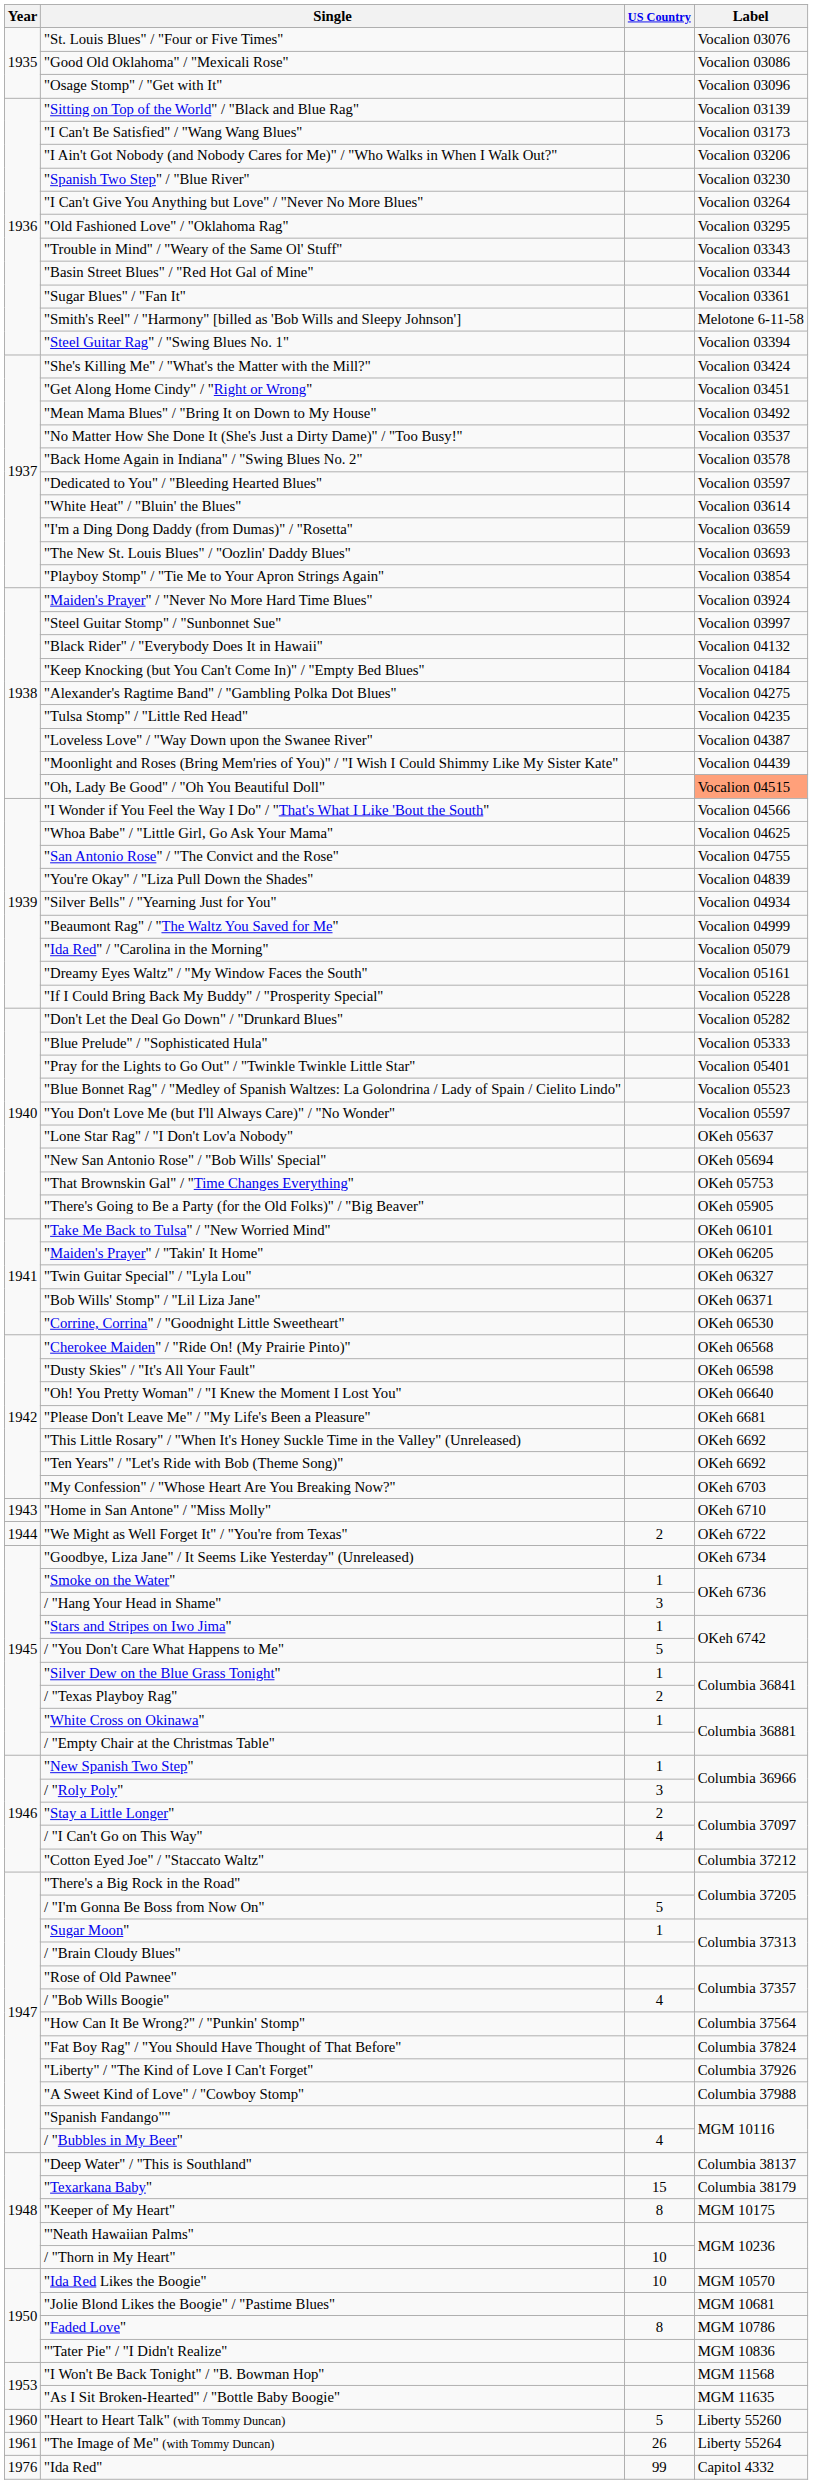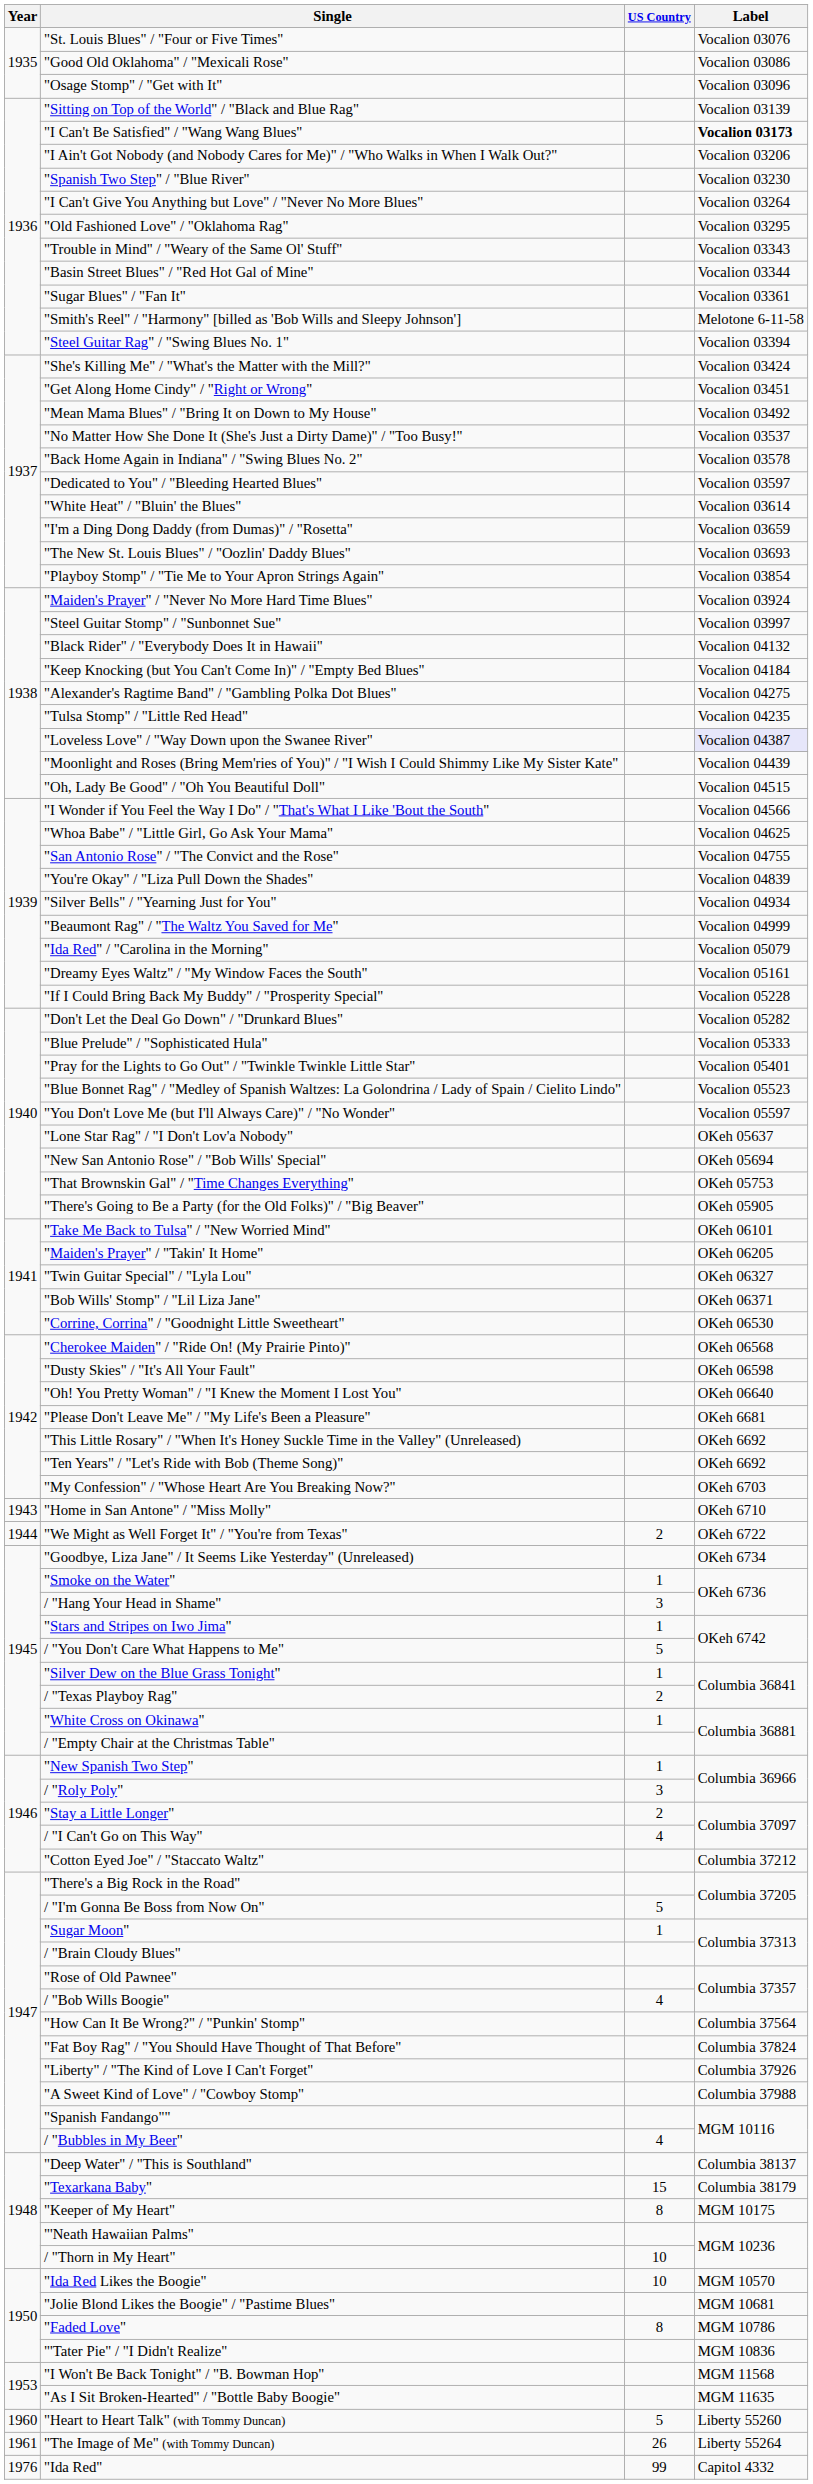(744, 132) normal -> (745, 132) bold
(744, 739) no background -> (744, 739) lavender background
(744, 786) lightsalmon background -> (744, 786) no background
